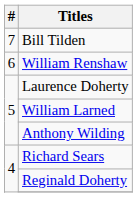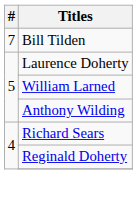- row: (75, 63)
